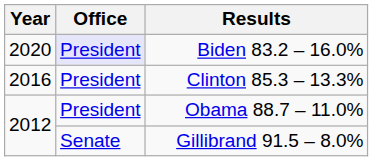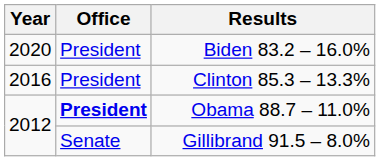(100, 49) lavender background -> (100, 49) no background
(100, 110) normal -> (104, 110) bold
